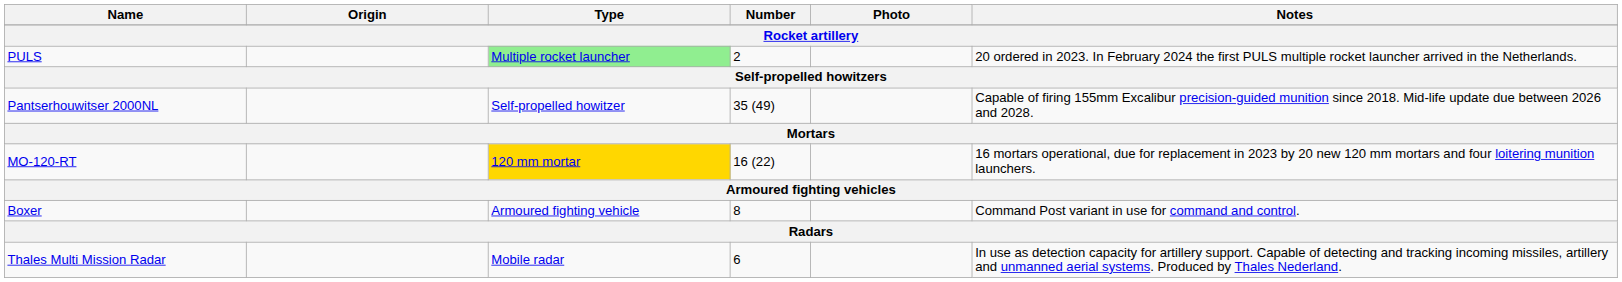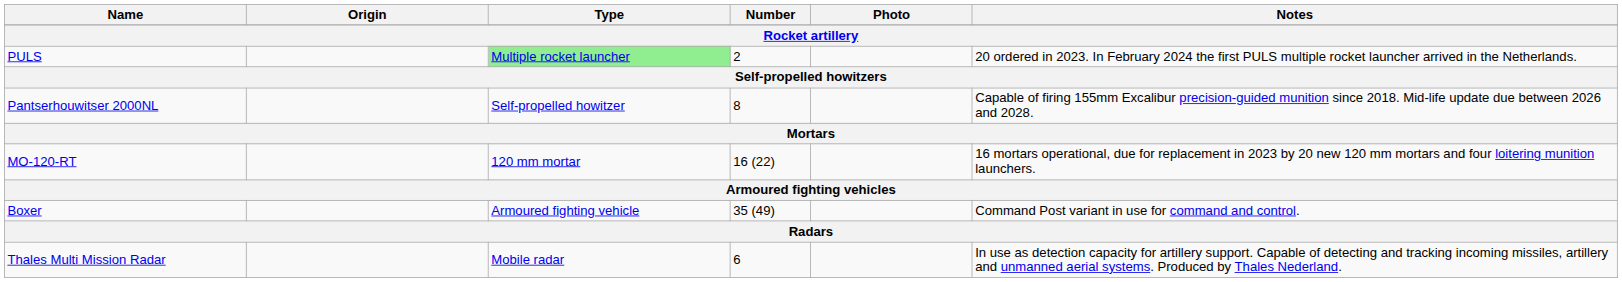(754, 105) 35 (49) -> (737, 105) 8
(536, 161) gold background -> (536, 161) no background
(737, 210) 8 -> (754, 210) 35 (49)
